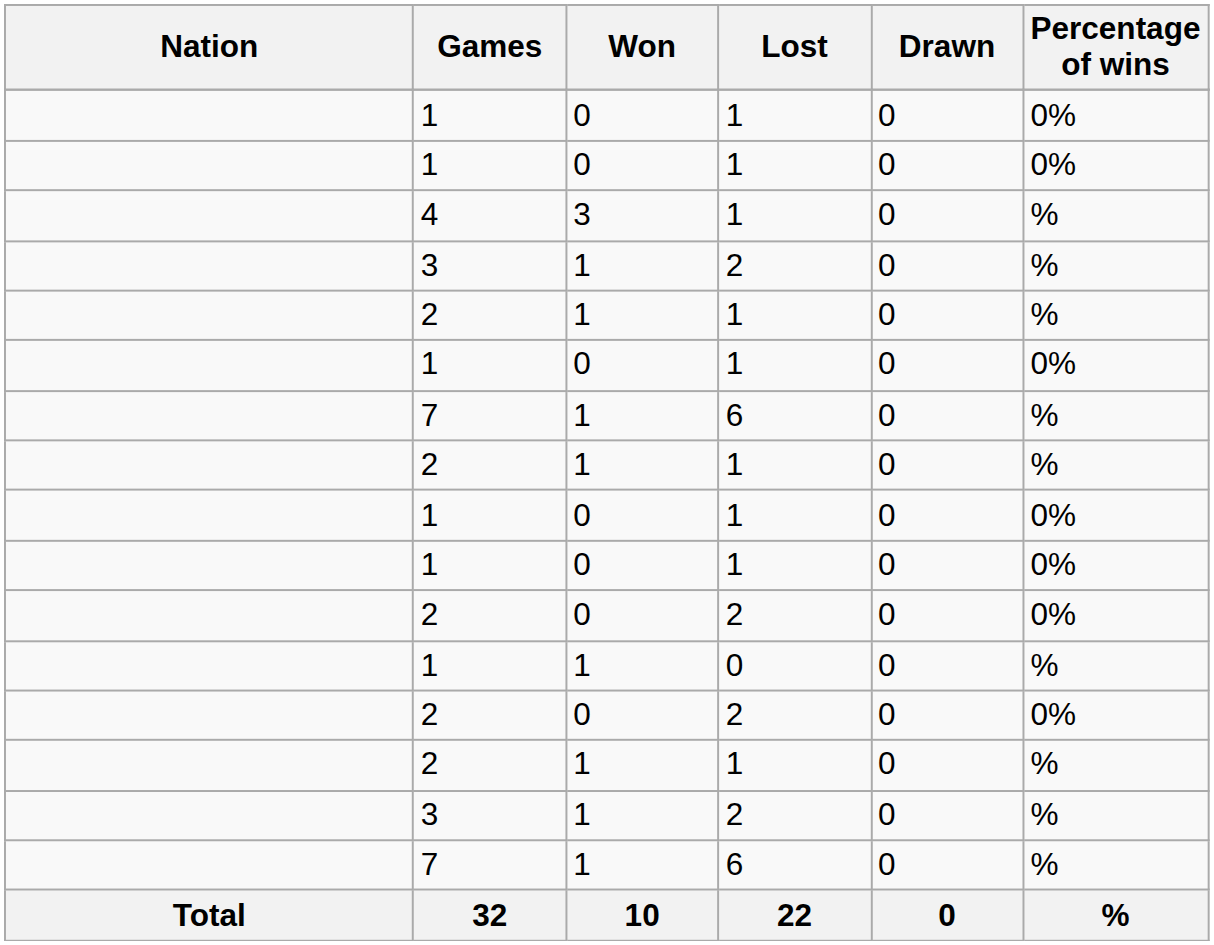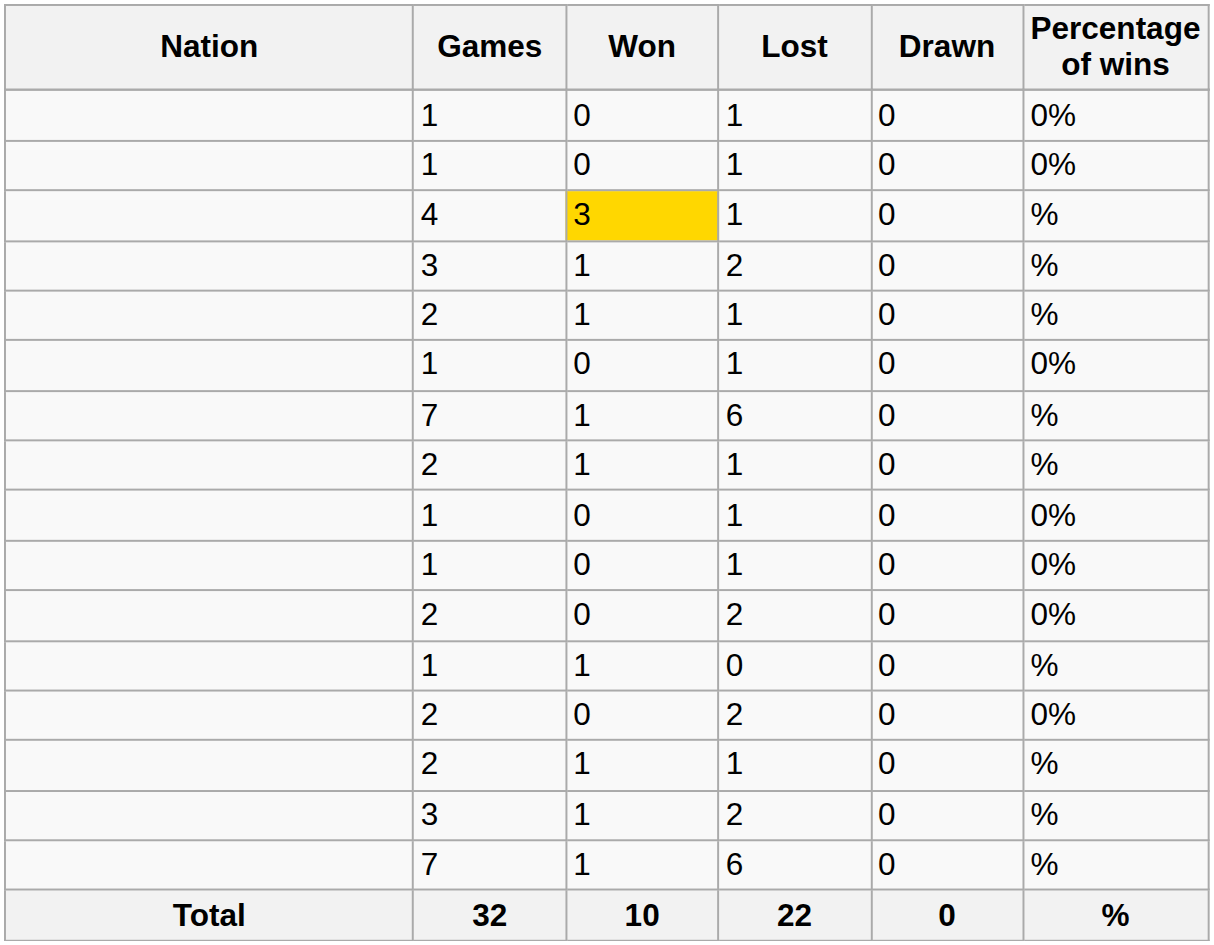(582, 214) no background -> (582, 214) gold background
